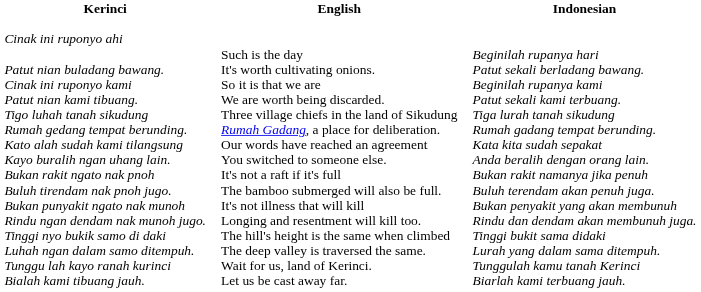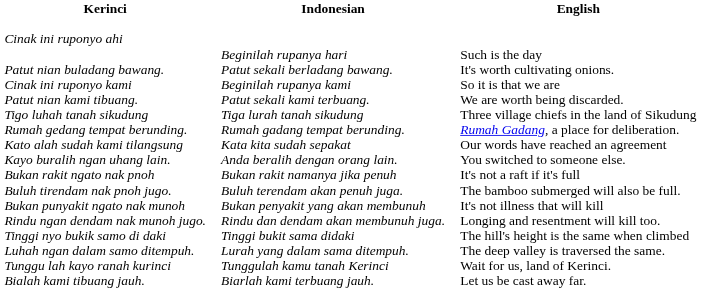columns swapped: (584, 9) <-> (339, 9)
